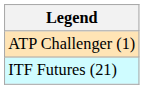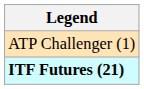(63, 70) normal -> (66, 70) bold
